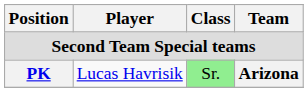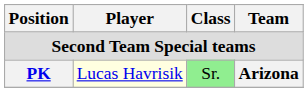(130, 73) no background -> (130, 73) lightyellow background
